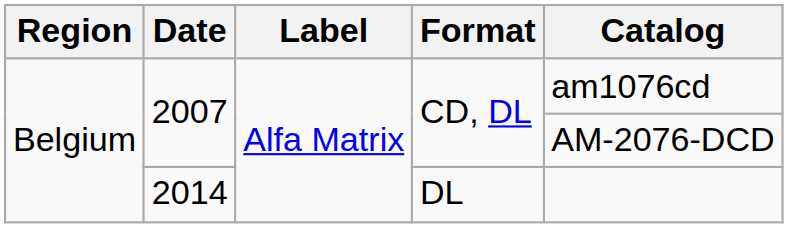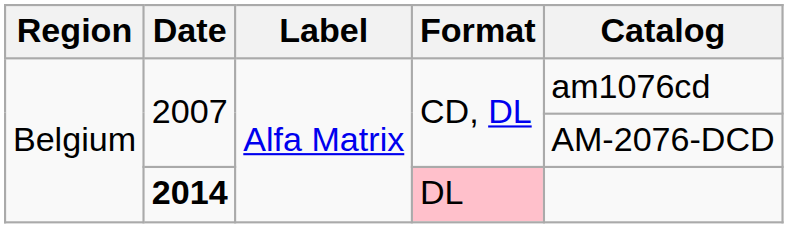(190, 193) normal -> (190, 193) bold
(442, 193) no background -> (442, 193) pink background
